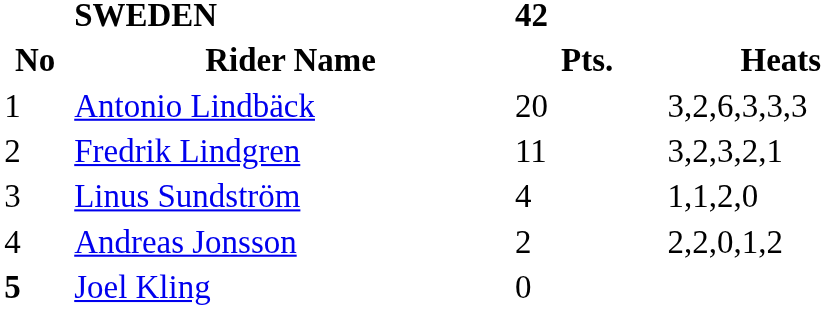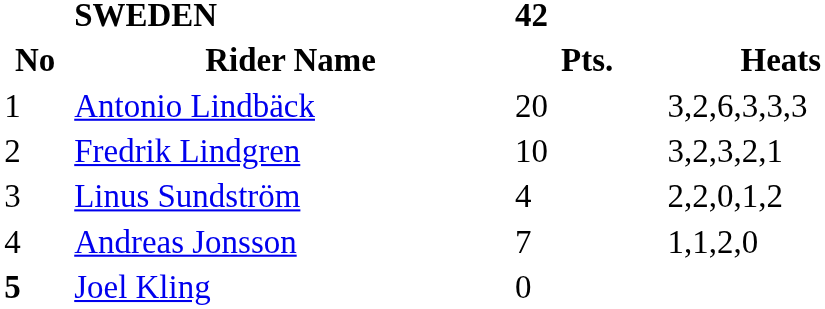(531, 151) 11 -> (532, 151) 10
(713, 196) 1,1,2,0 -> (725, 196) 2,2,0,1,2
(523, 241) 2 -> (523, 241) 7
(725, 241) 2,2,0,1,2 -> (713, 241) 1,1,2,0
